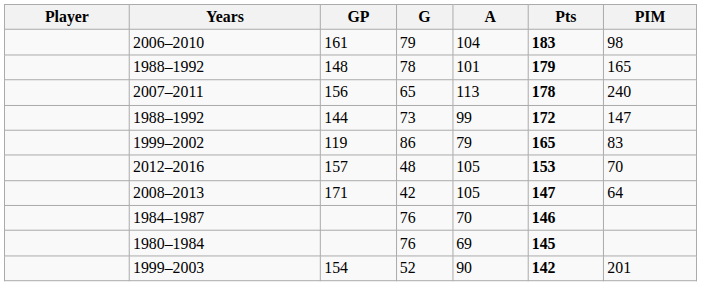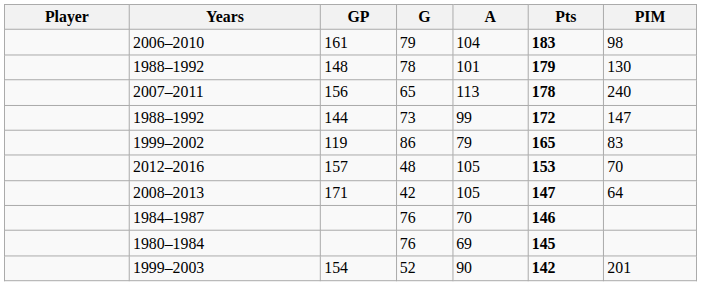(619, 67) 165 -> (619, 67) 130
